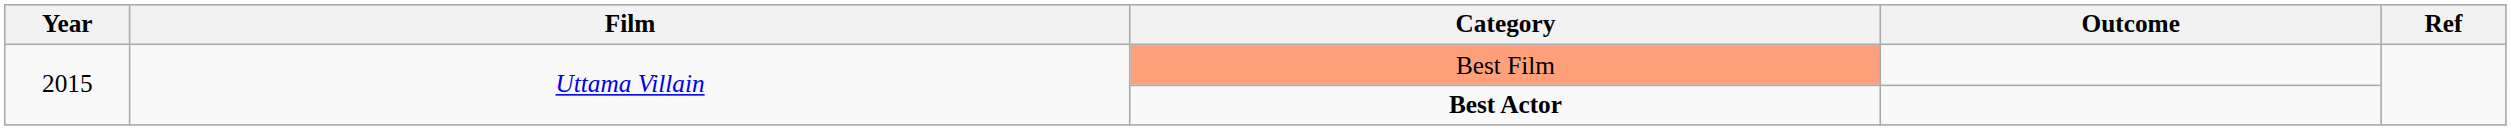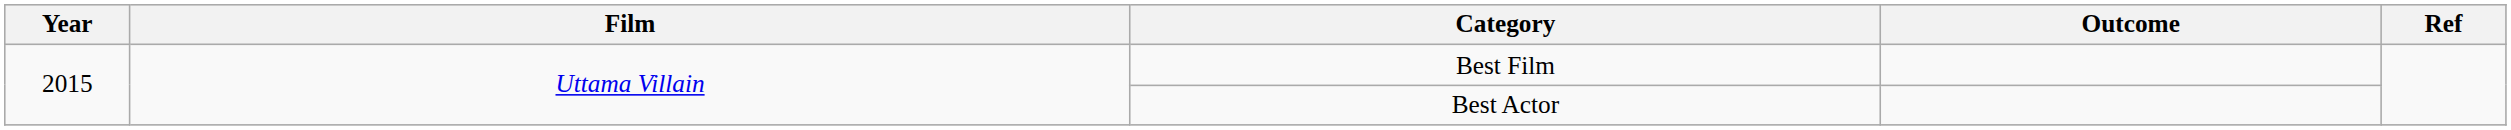(1505, 64) lightsalmon background -> (1505, 64) no background
(1505, 104) bold -> (1505, 104) normal
